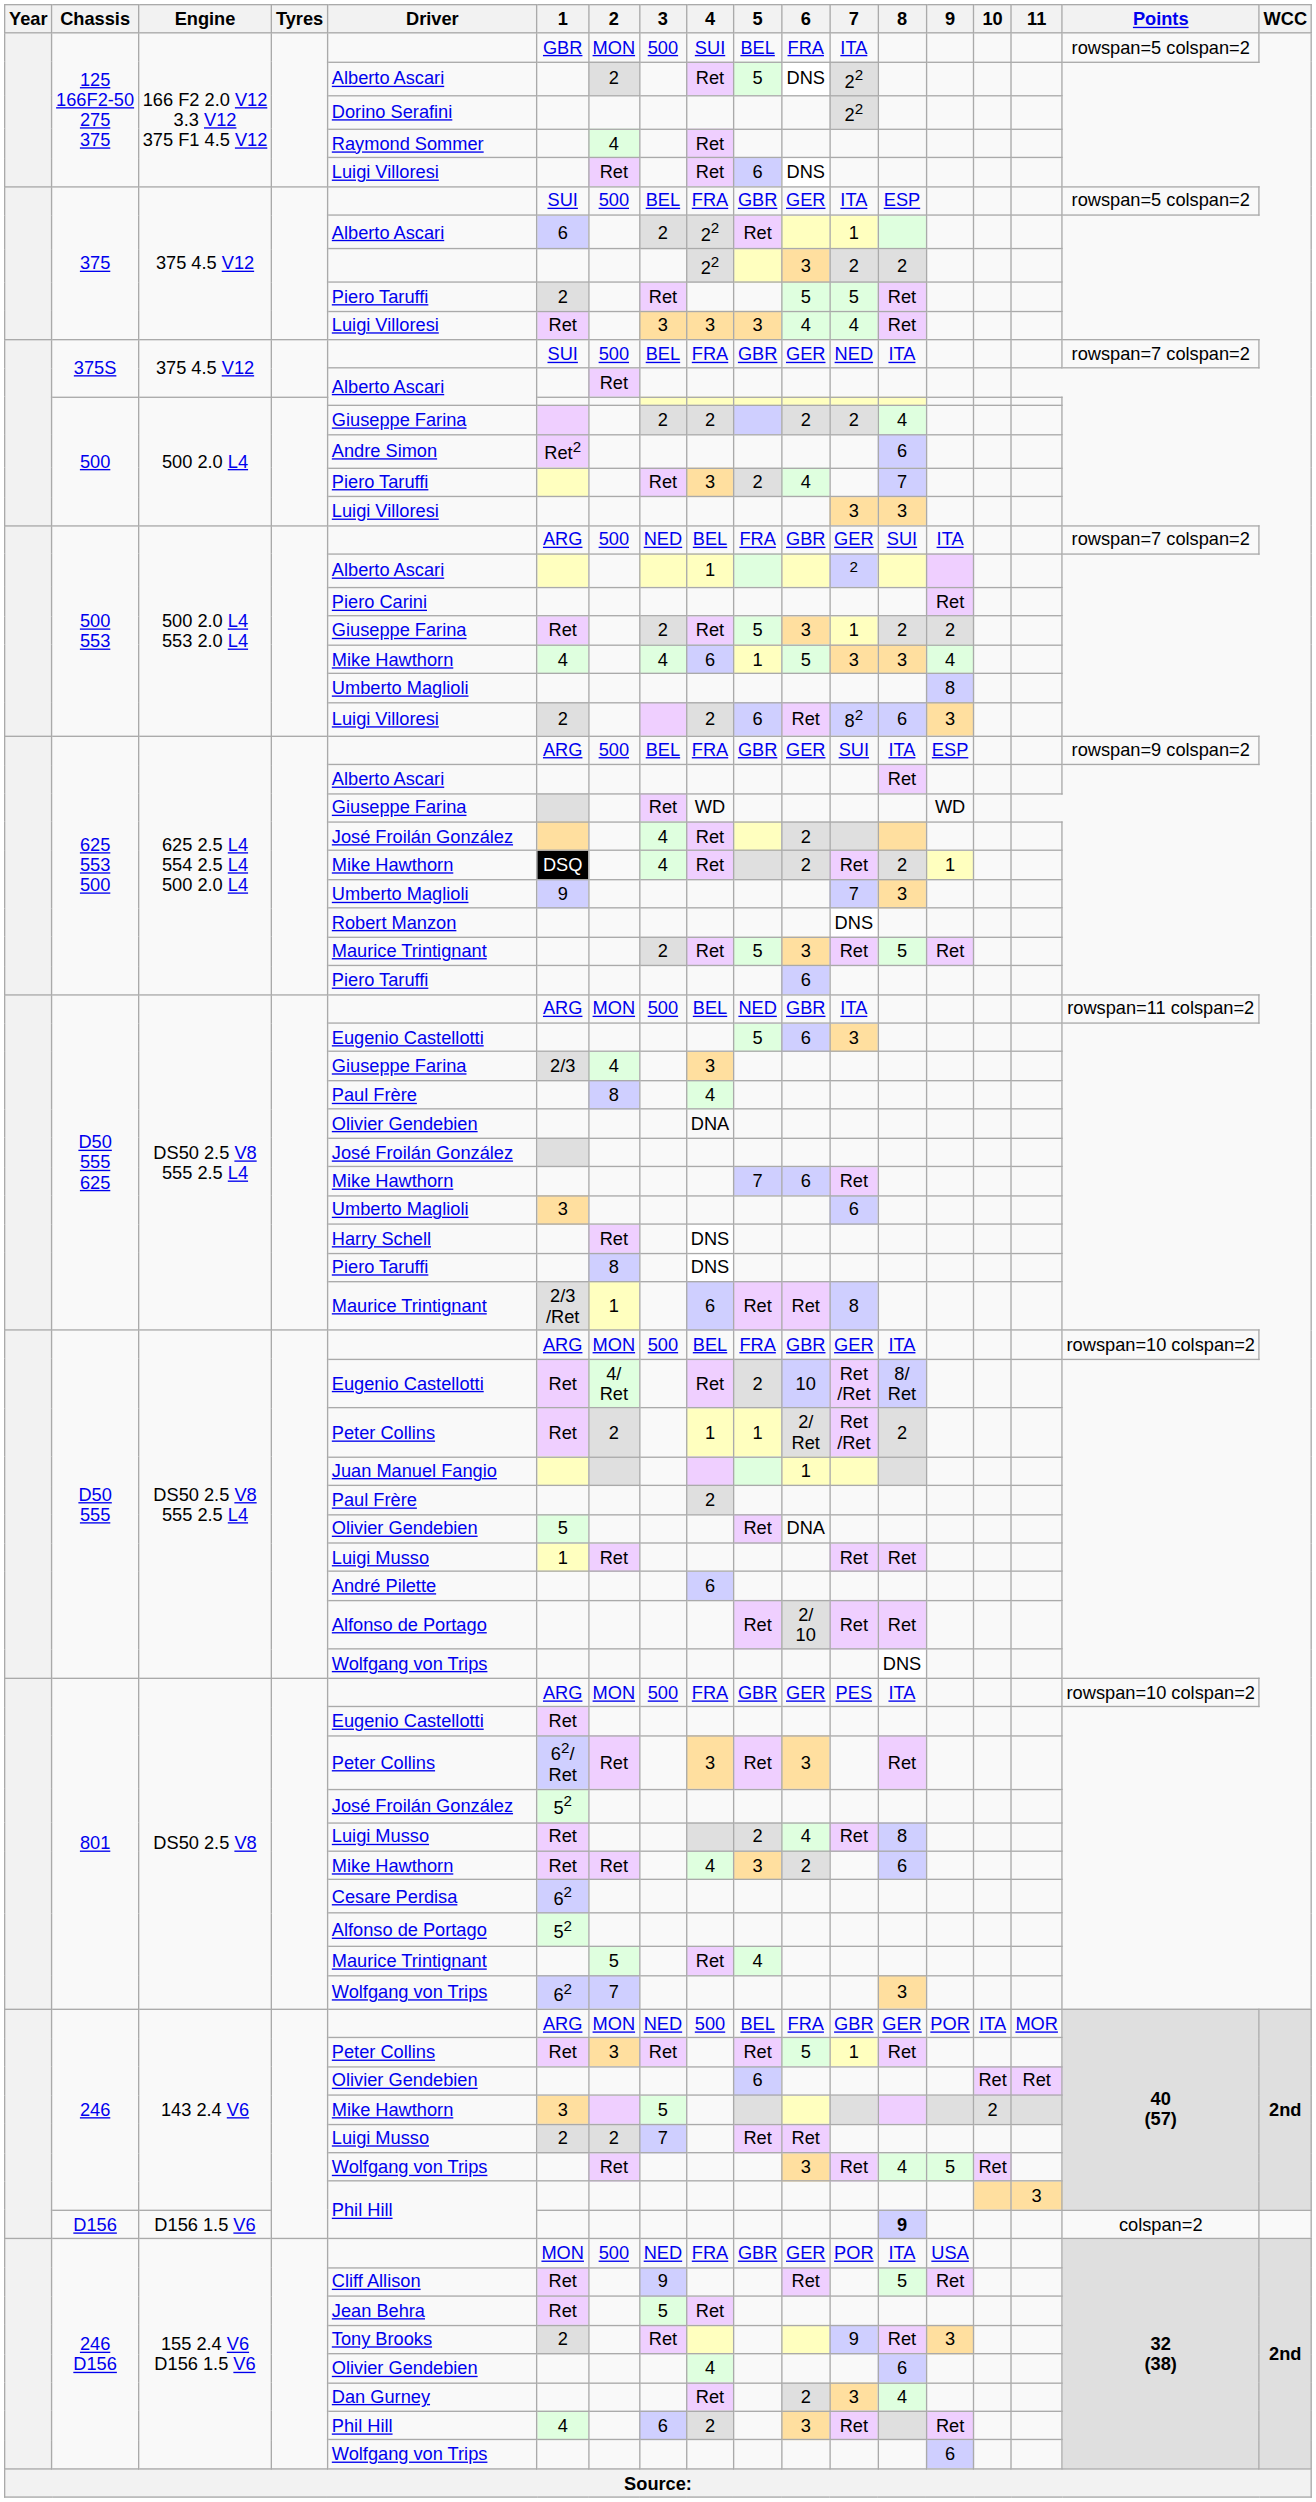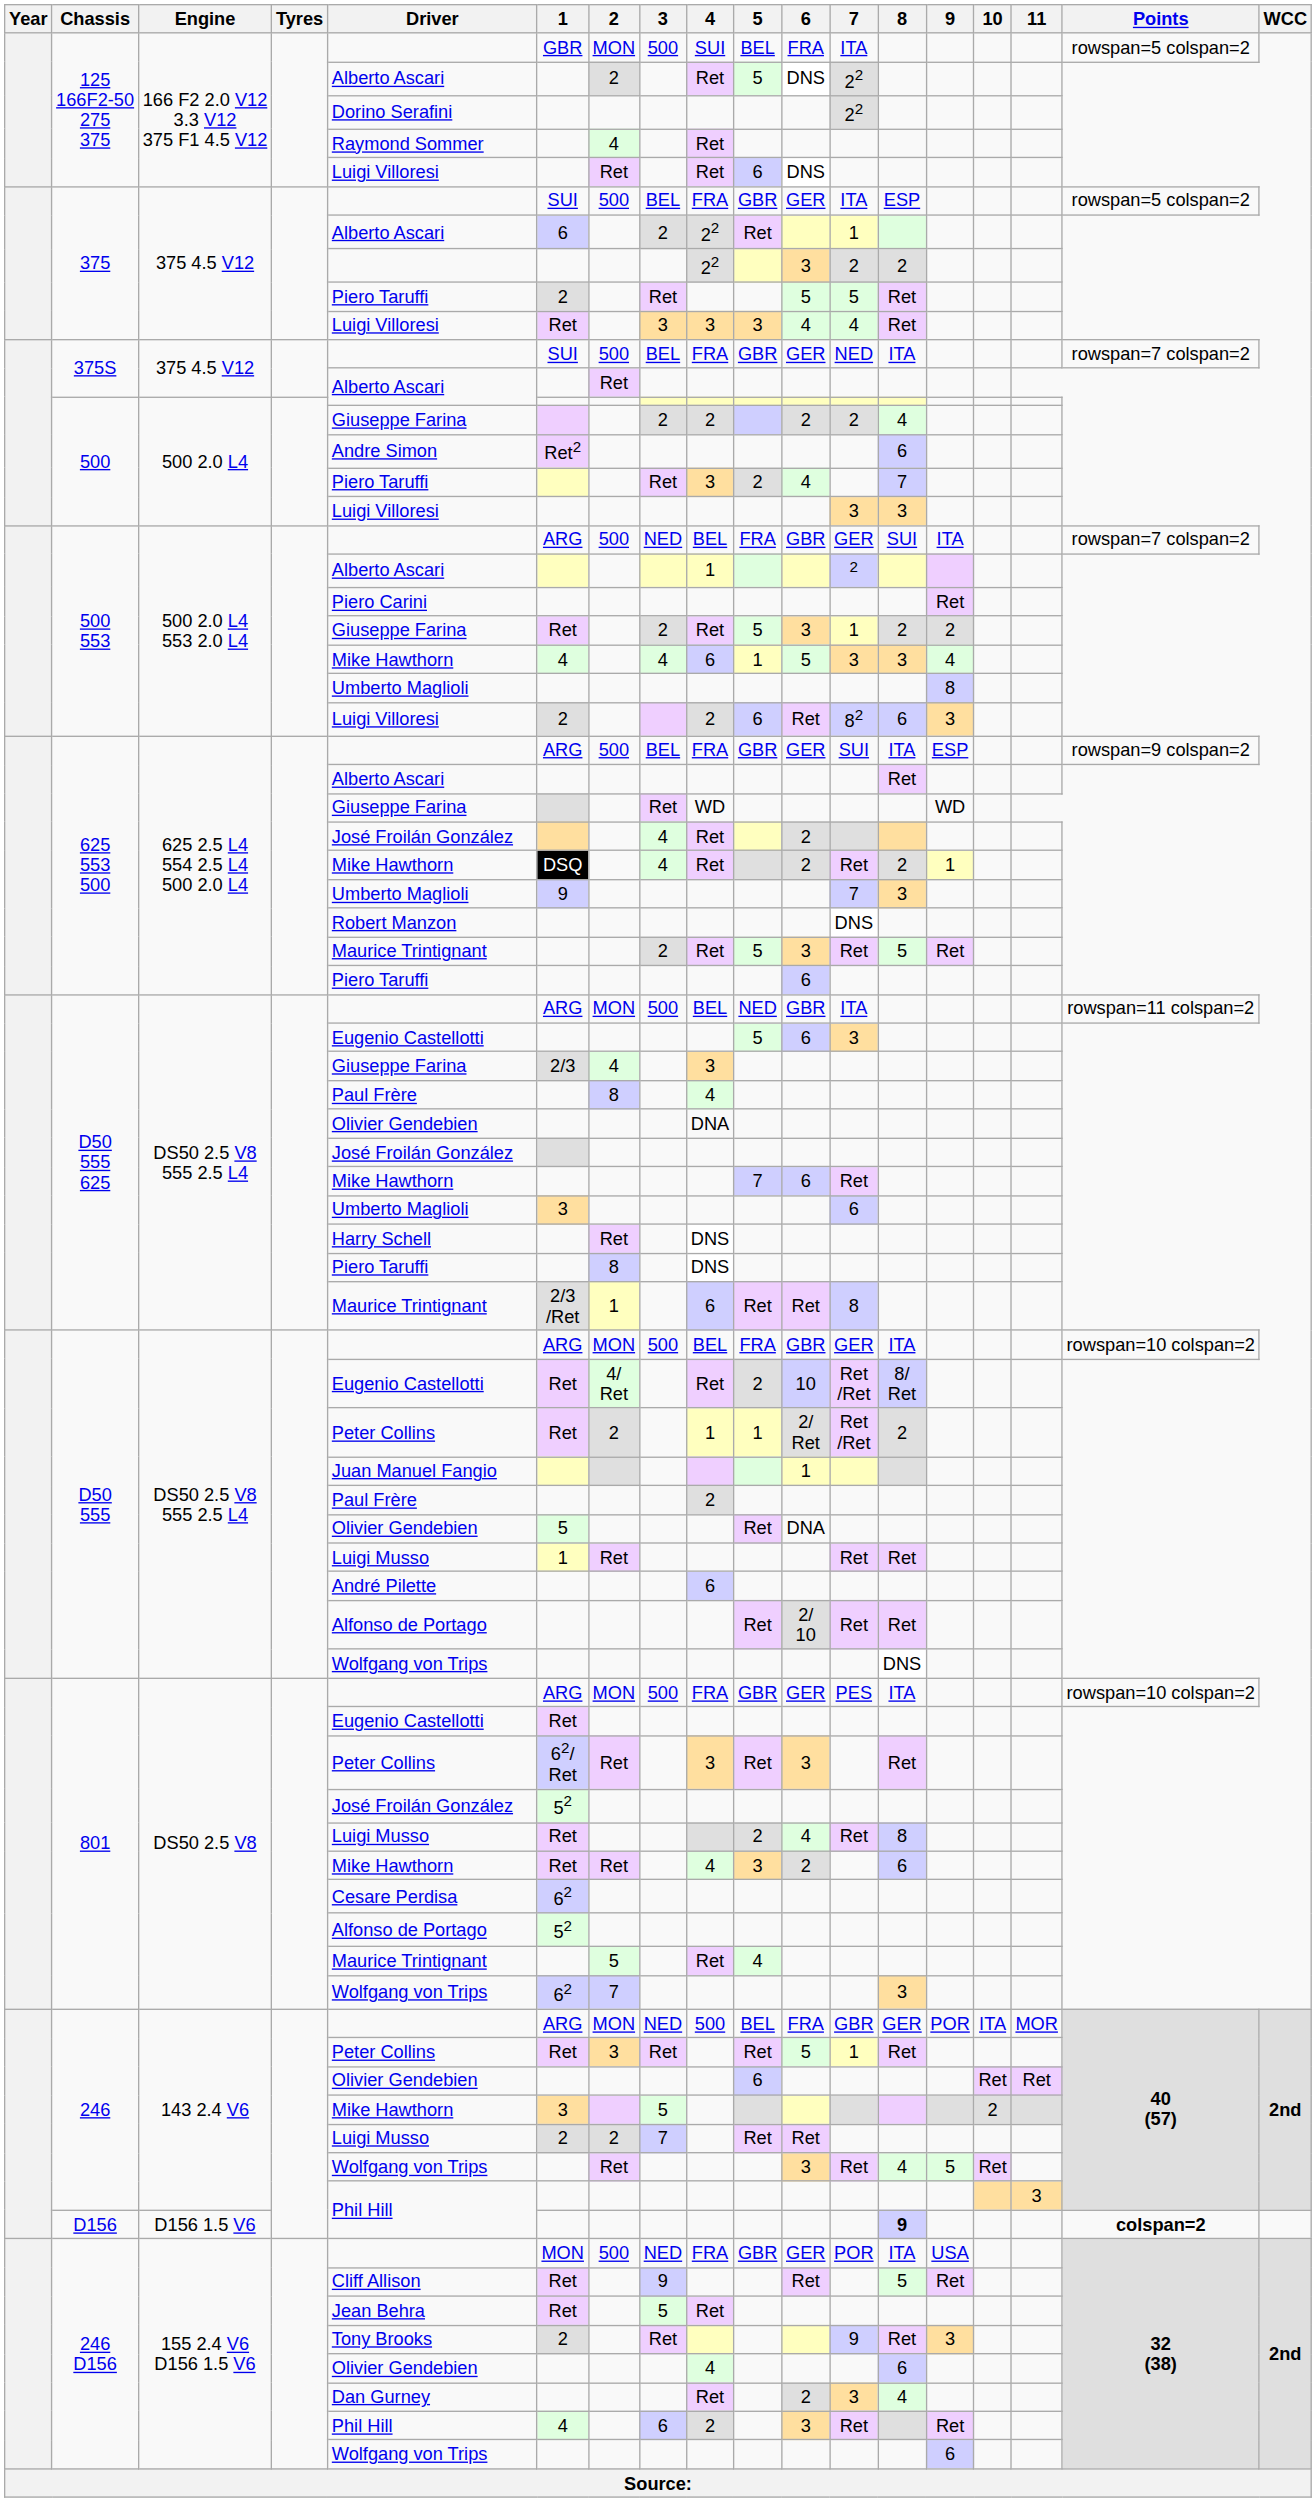(1161, 2224) normal -> (1161, 2224) bold
